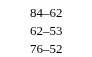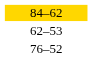(46, 13) no background -> (46, 13) gold background
